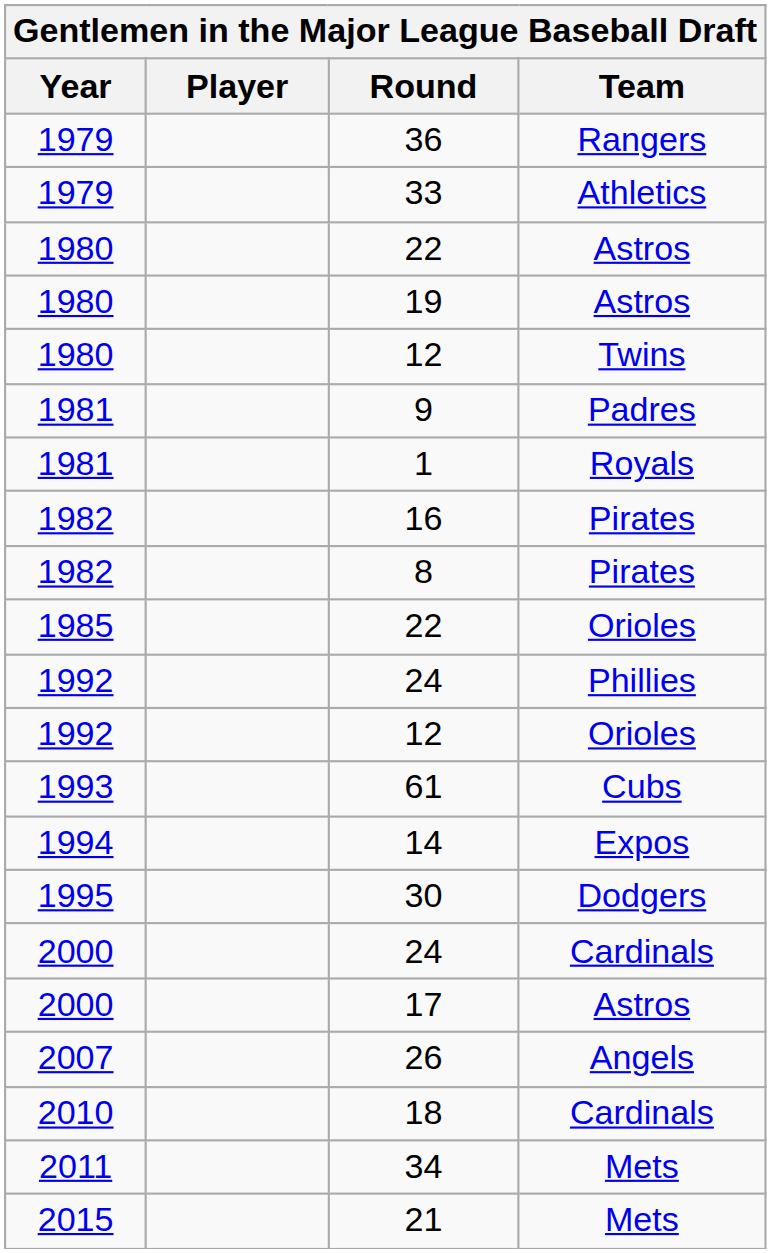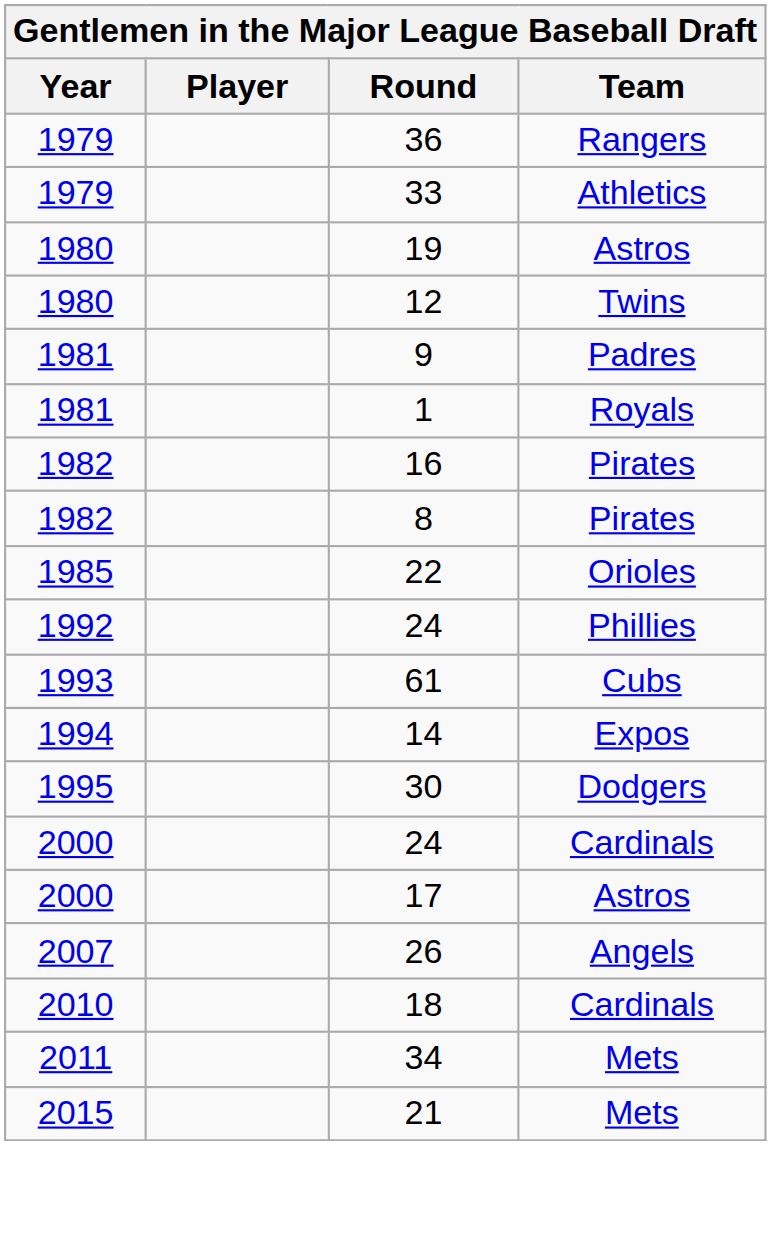- row: (423, 247)
- row: (423, 734)
